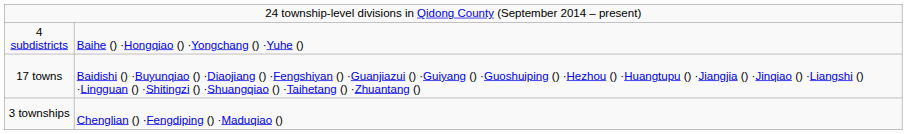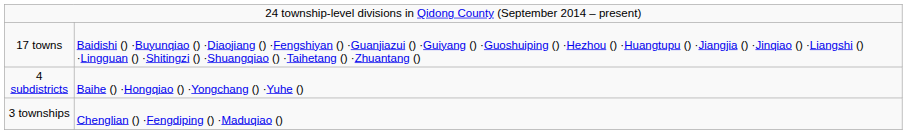rows swapped: (39, 38) <-> (39, 76)
